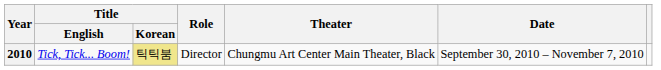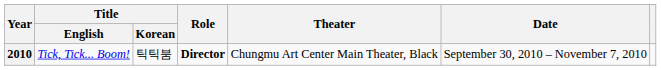(154, 54) khaki background -> (154, 54) no background
(201, 54) normal -> (203, 54) bold
